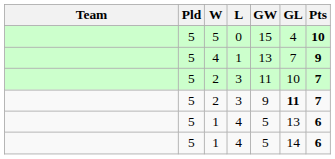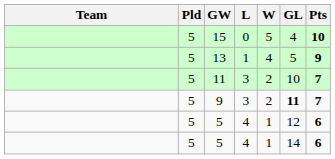columns swapped: (216, 15) <-> (265, 15)
(293, 57) 7 -> (293, 57) 5
(293, 121) 13 -> (293, 121) 12
